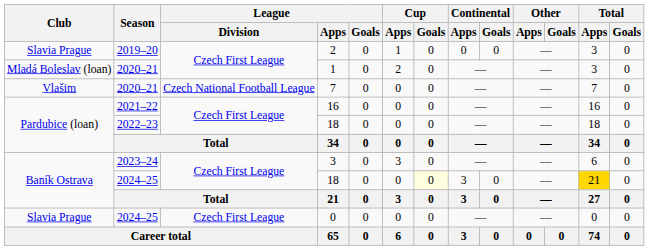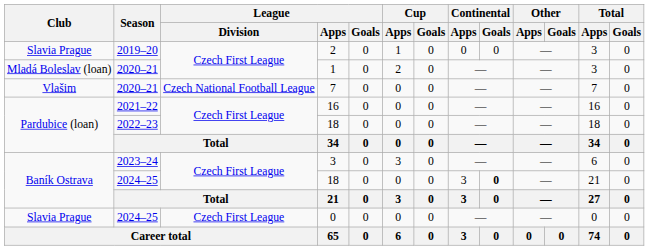(431, 180) lightyellow background -> (431, 180) no background
(496, 180) normal -> (496, 180) bold
(594, 180) gold background -> (594, 180) no background
